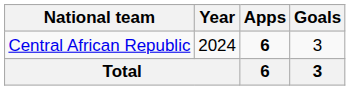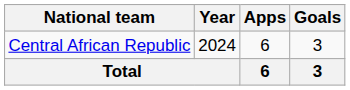(265, 44) bold -> (265, 44) normal
